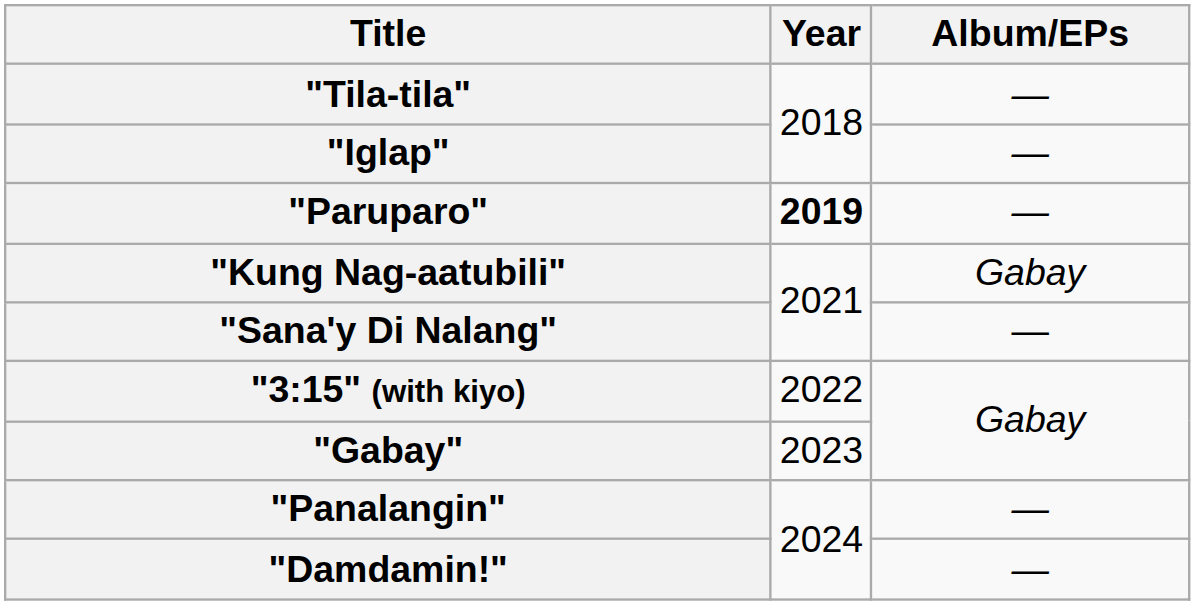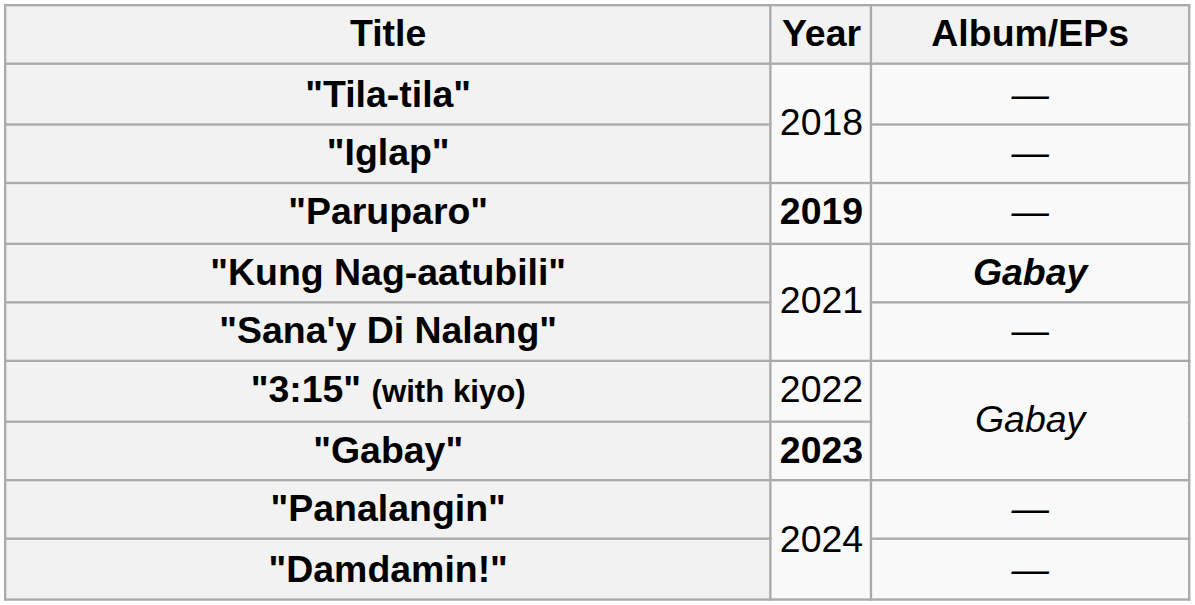(1030, 271) normal -> (1030, 271) bold
(822, 449) normal -> (822, 449) bold
